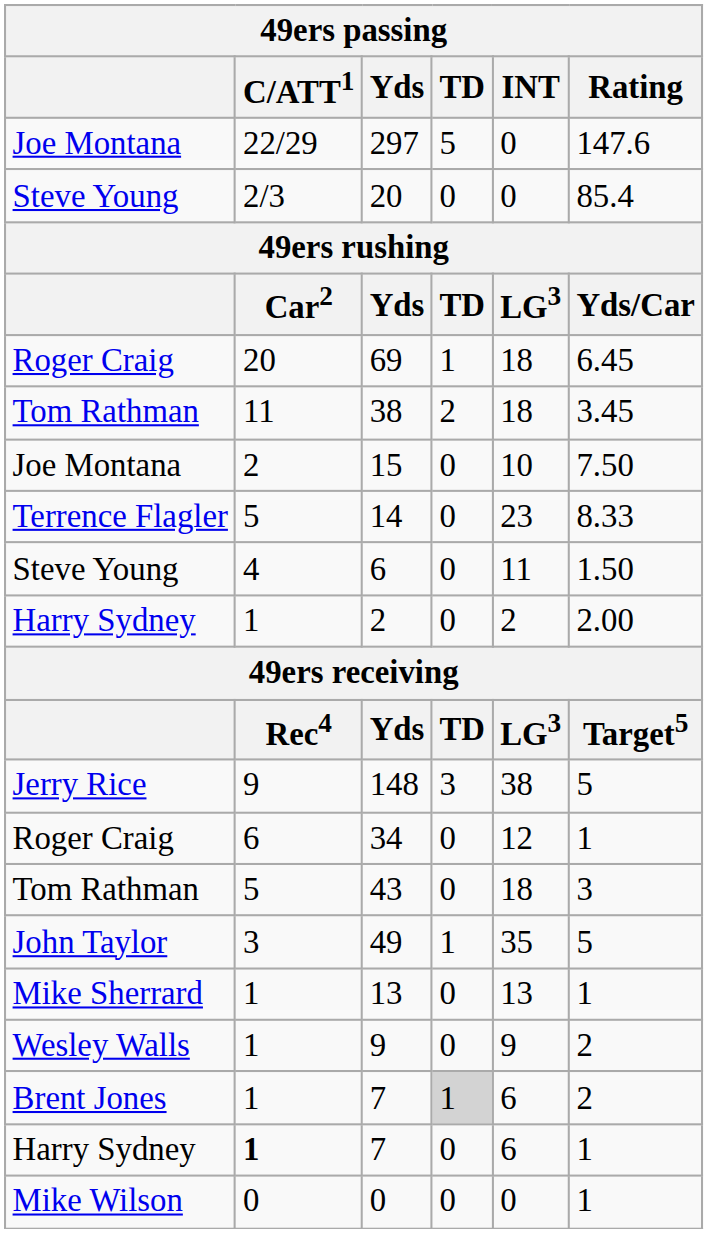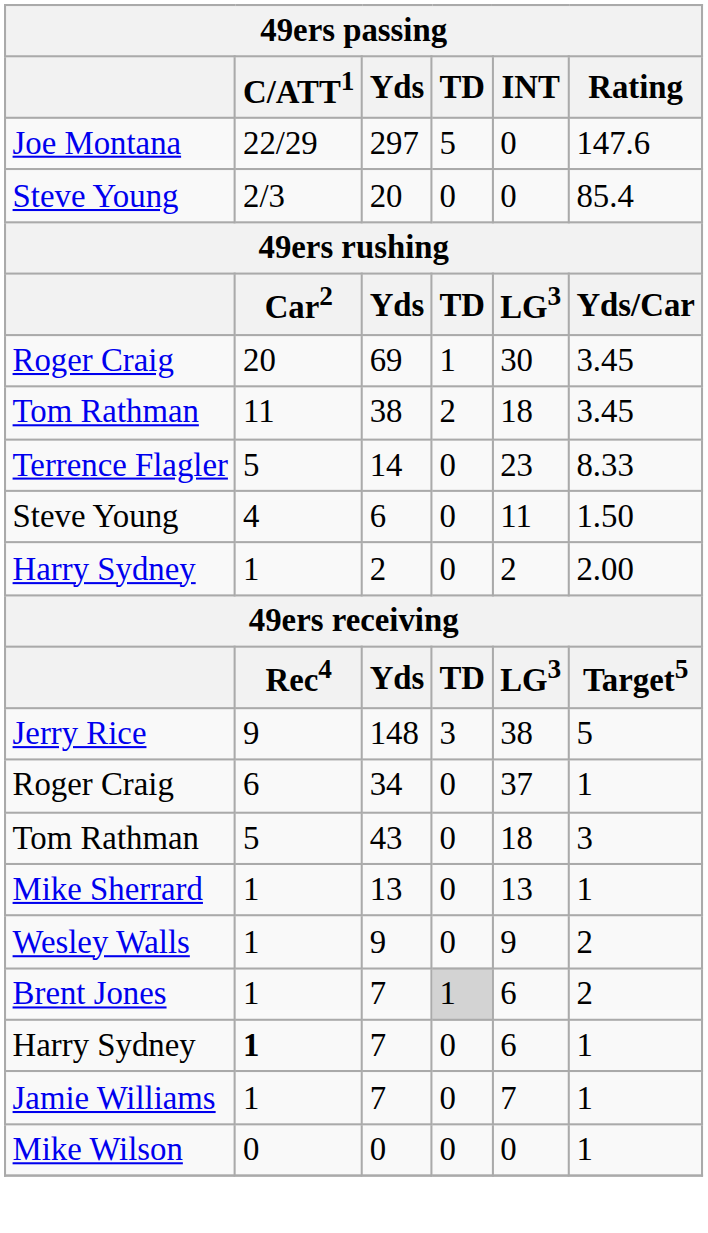(517, 360) 18 -> (517, 360) 30
(605, 360) 6.45 -> (605, 360) 3.45
- row: (97, 464)
(517, 837) 12 -> (517, 785) 37
- row: (90, 941)
+ row: (114, 1097)
